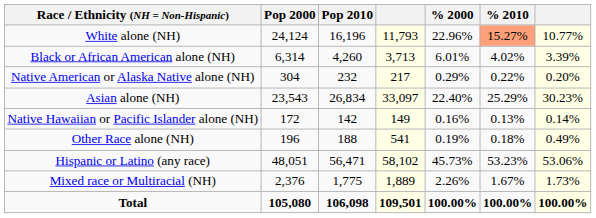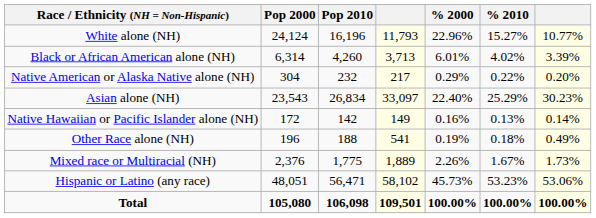(508, 35) lightsalmon background -> (508, 35) no background
rows swapped: (133, 181) <-> (133, 160)
